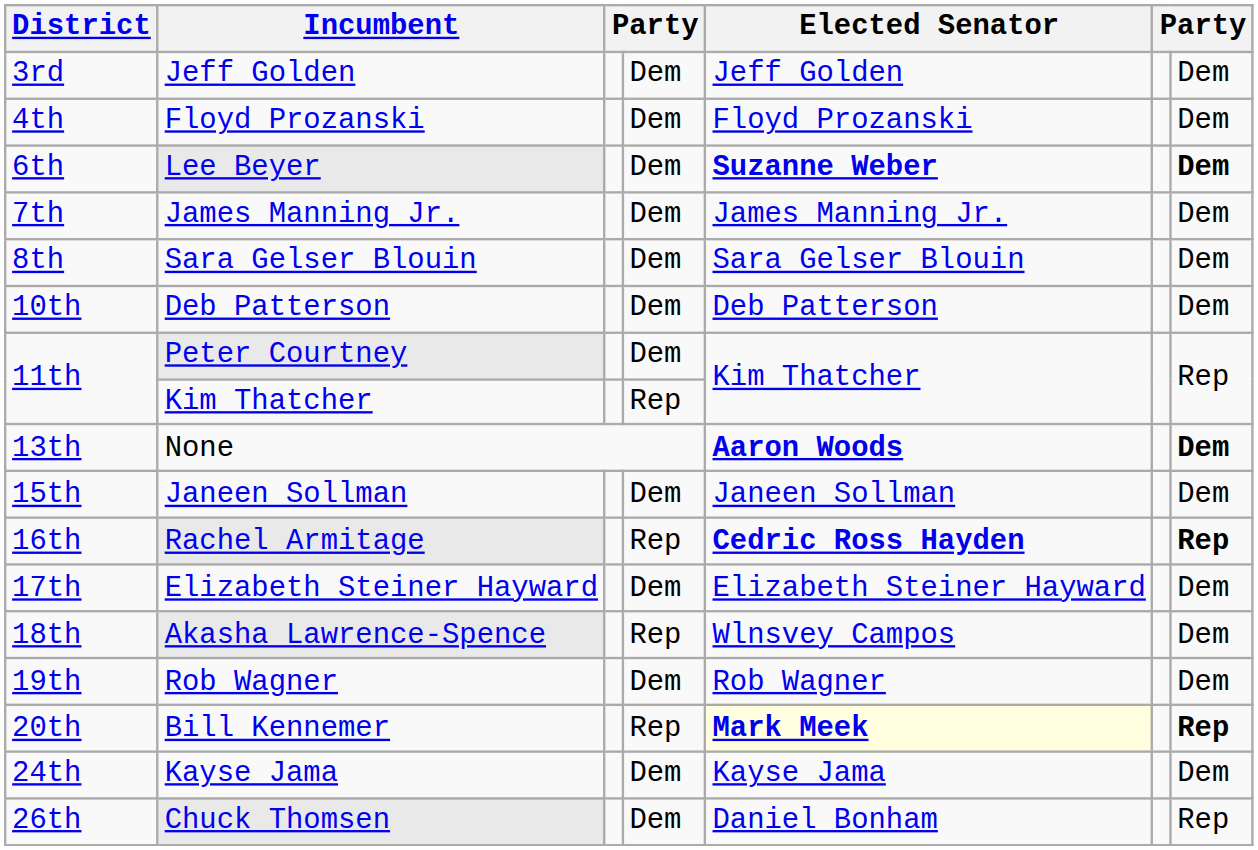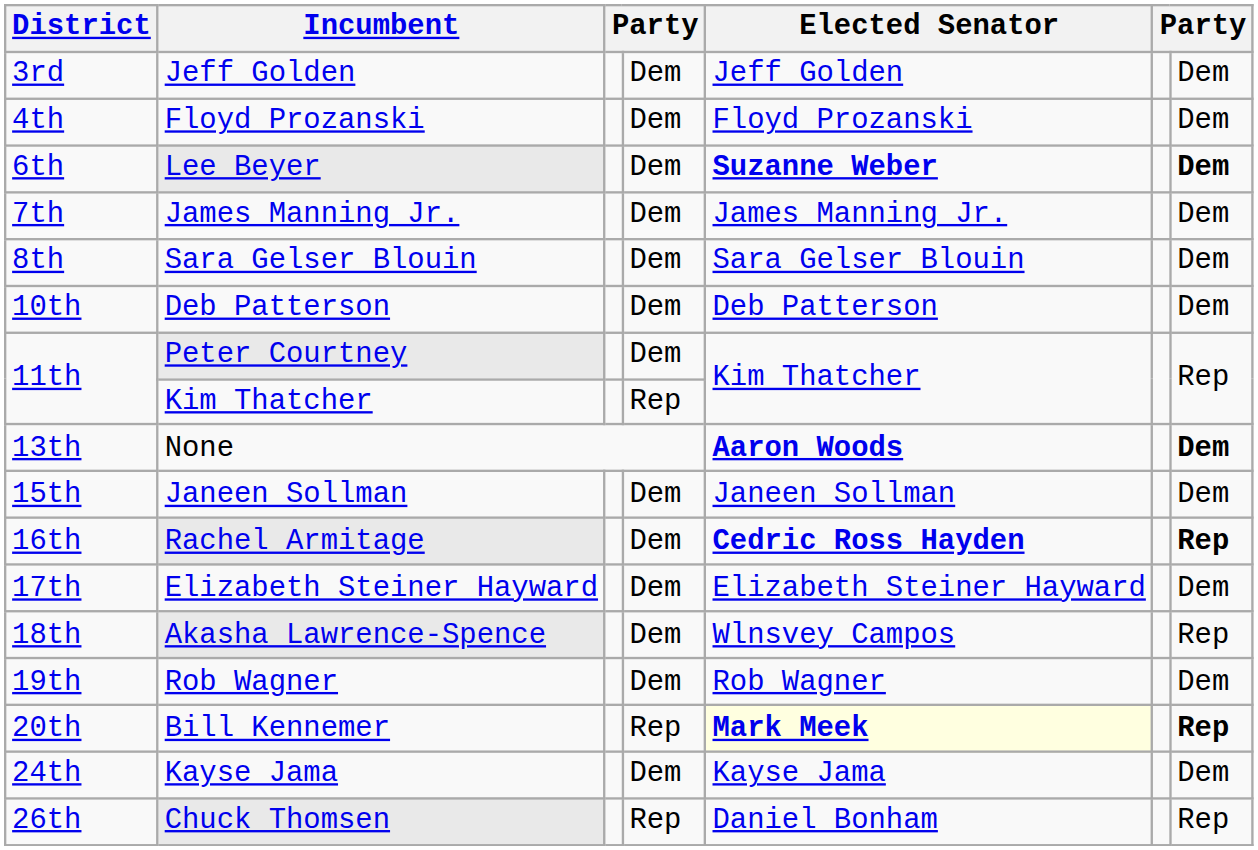(655, 542) Rep -> (655, 542) Dem
(655, 635) Rep -> (655, 635) Dem
(1203, 635) Dem -> (1203, 635) Rep
(655, 822) Dem -> (655, 822) Rep
